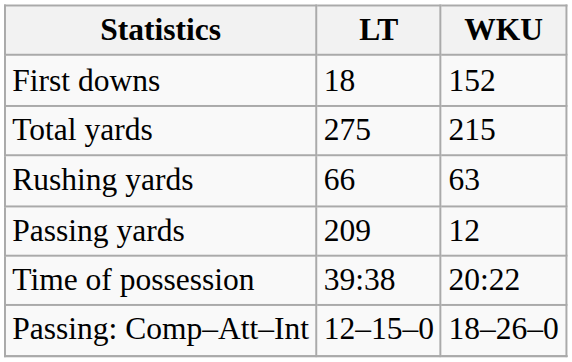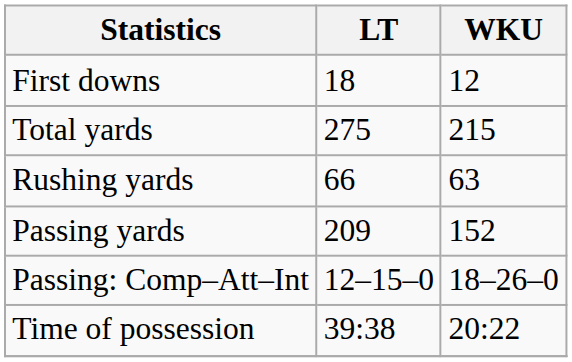(472, 80) 152 -> (464, 80) 12
(464, 229) 12 -> (472, 229) 152
rows swapped: (161, 329) <-> (133, 279)
